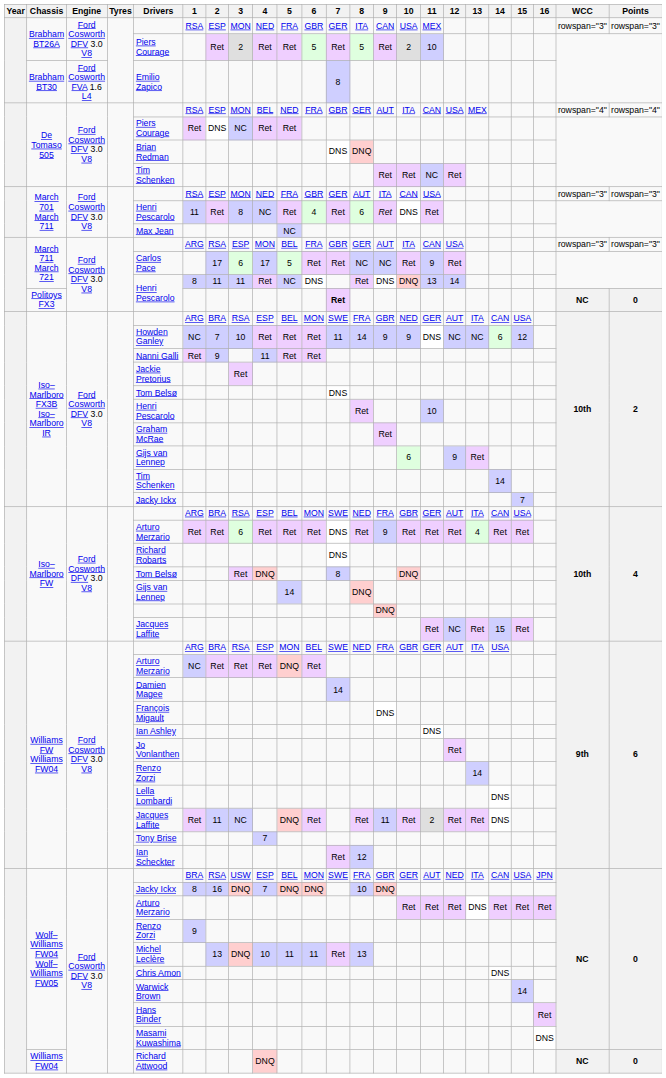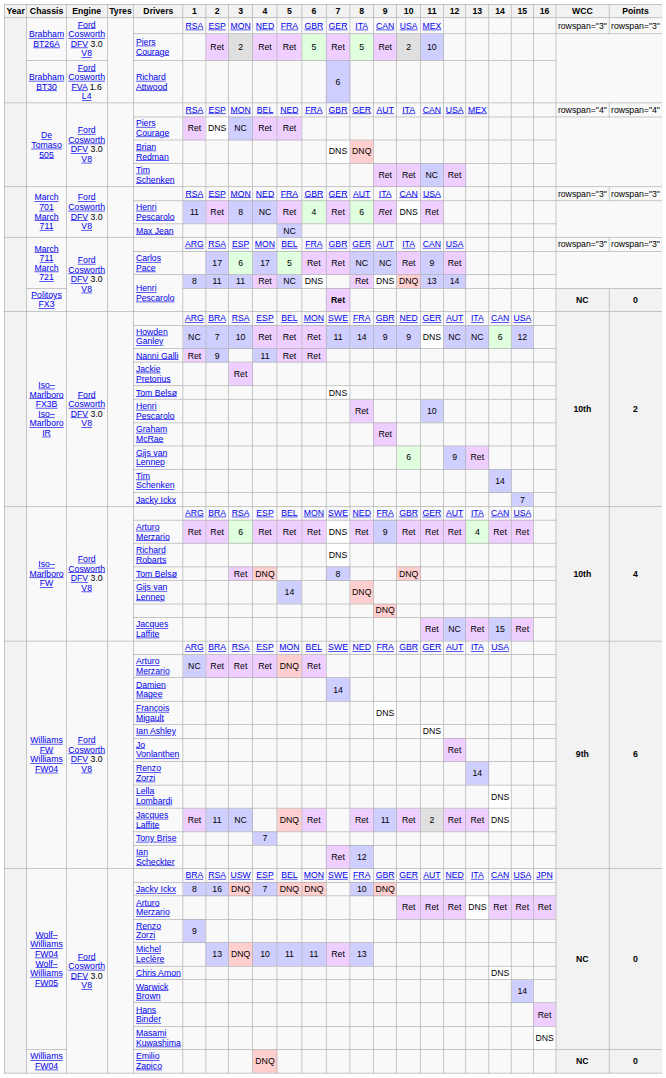(149, 81) Emilio Zapico -> (152, 81) Richard Attwood
(338, 81) 8 -> (338, 81) 6
(152, 1061) Richard Attwood -> (149, 1061) Emilio Zapico
